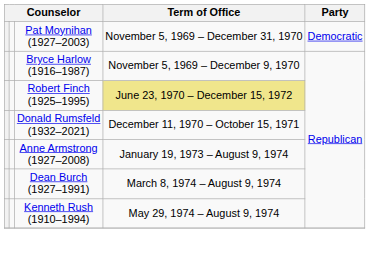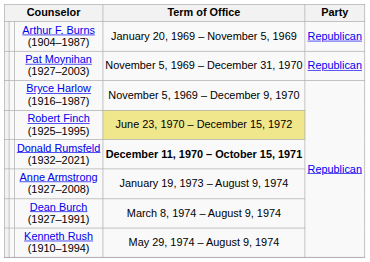+ row: (59, 36)
(335, 36) Democratic -> (335, 65) Republican
(204, 124) normal -> (204, 154) bold
